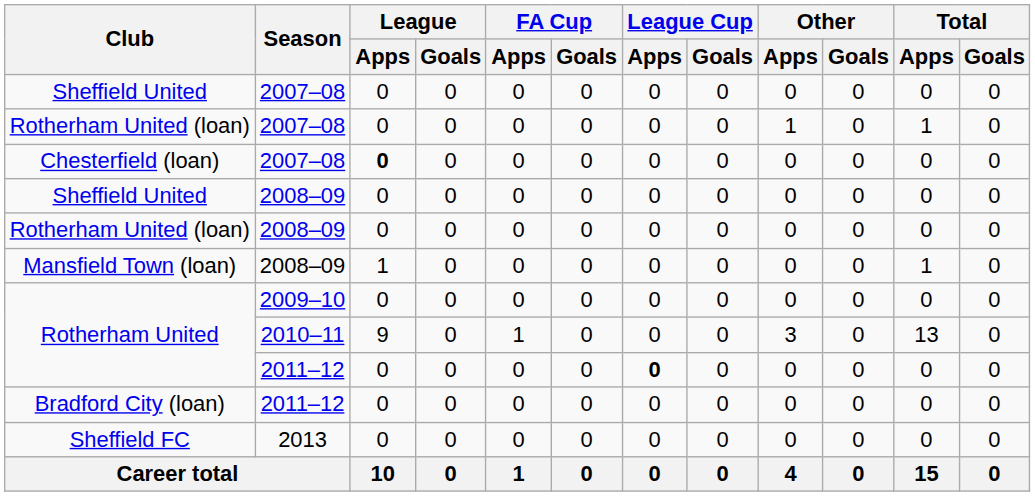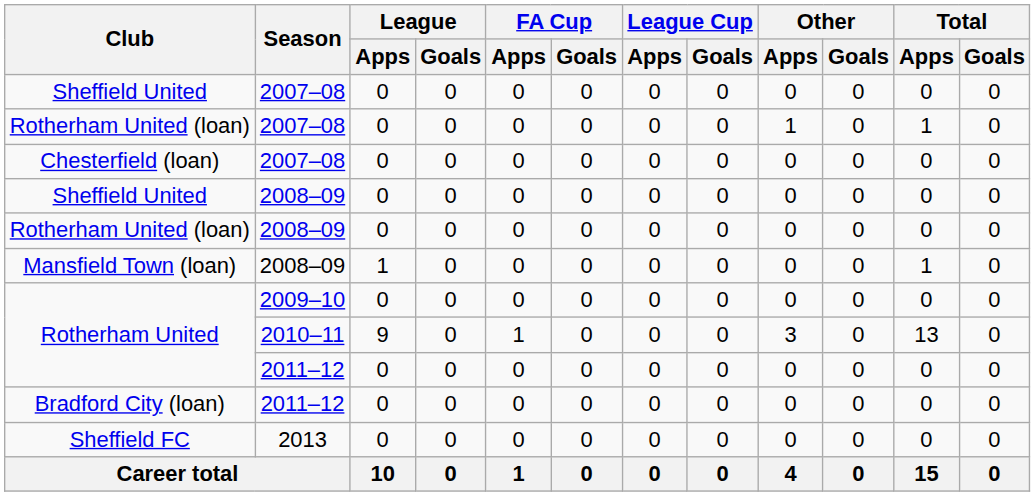(383, 160) bold -> (383, 160) normal
(655, 369) bold -> (655, 369) normal
